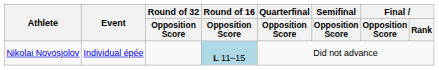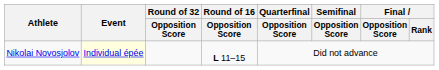(114, 53) no background -> (114, 53) lightyellow background
(229, 58) lightblue background -> (229, 58) no background
